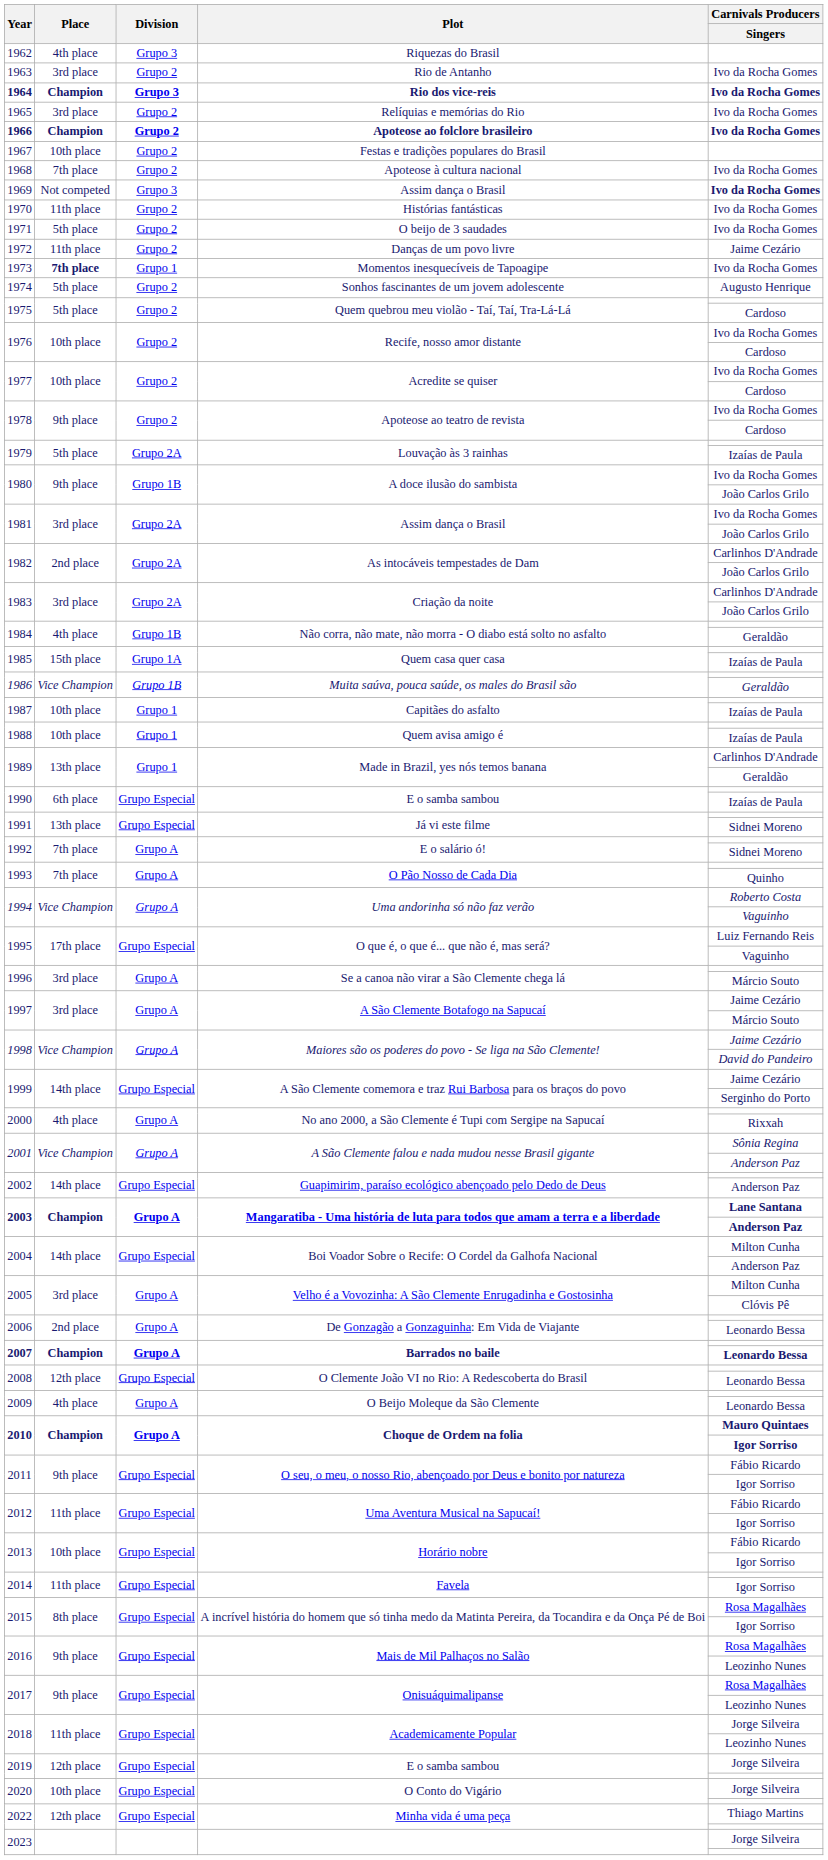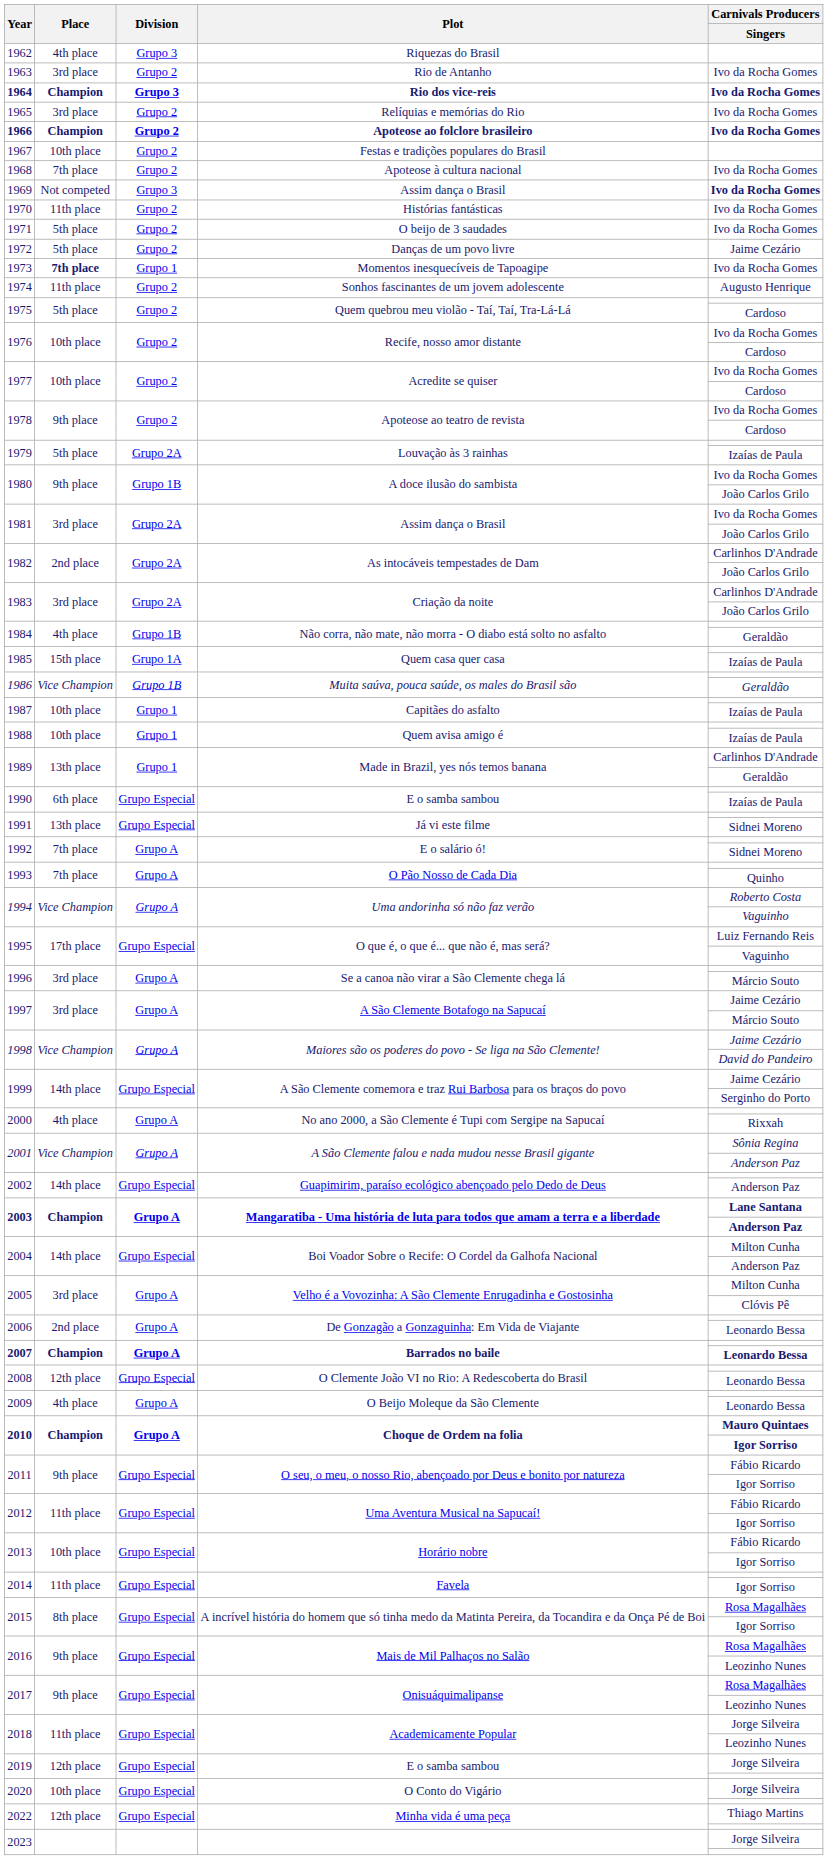(75, 248) 11th place -> (75, 248) 5th place
(75, 287) 5th place -> (75, 287) 11th place
